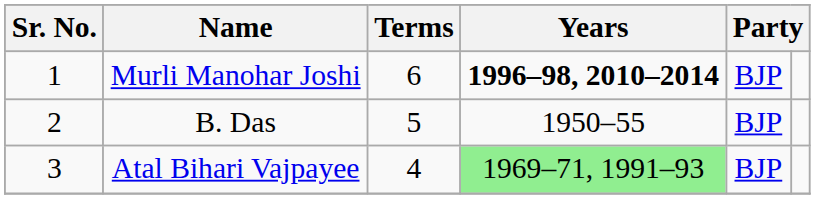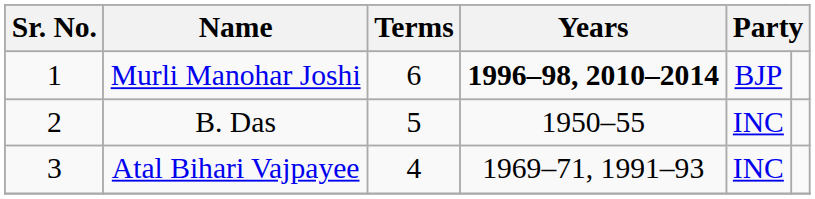(758, 121) BJP -> (758, 121) INC
(593, 168) lightgreen background -> (593, 168) no background
(758, 168) BJP -> (758, 168) INC
